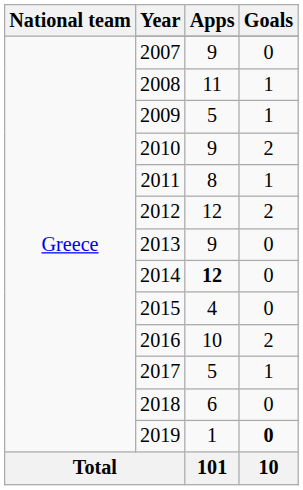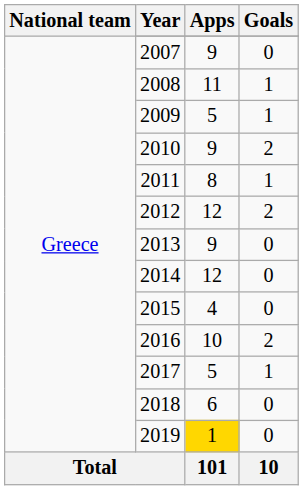(212, 276) bold -> (212, 276) normal
(212, 436) no background -> (212, 436) gold background
(268, 436) bold -> (268, 436) normal
